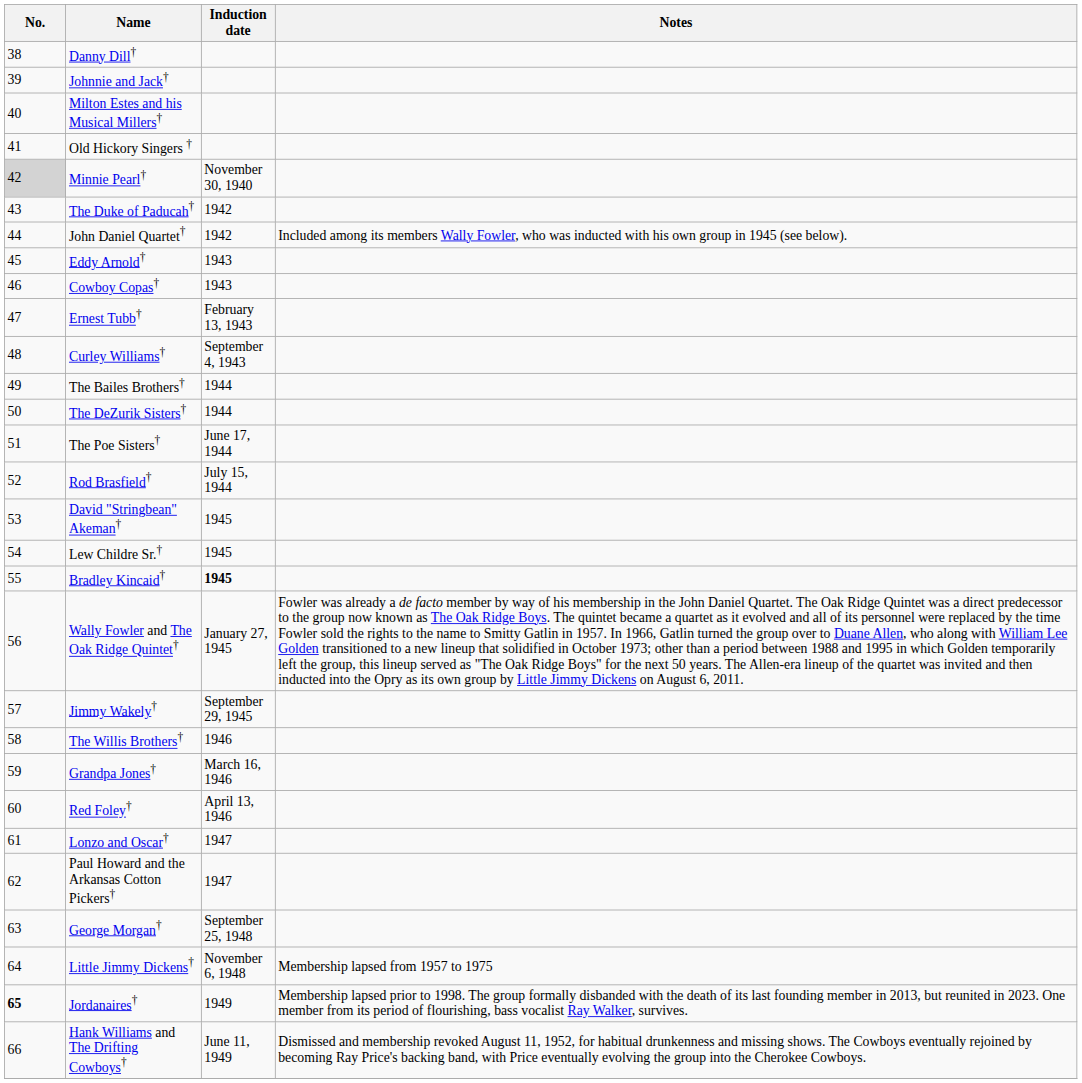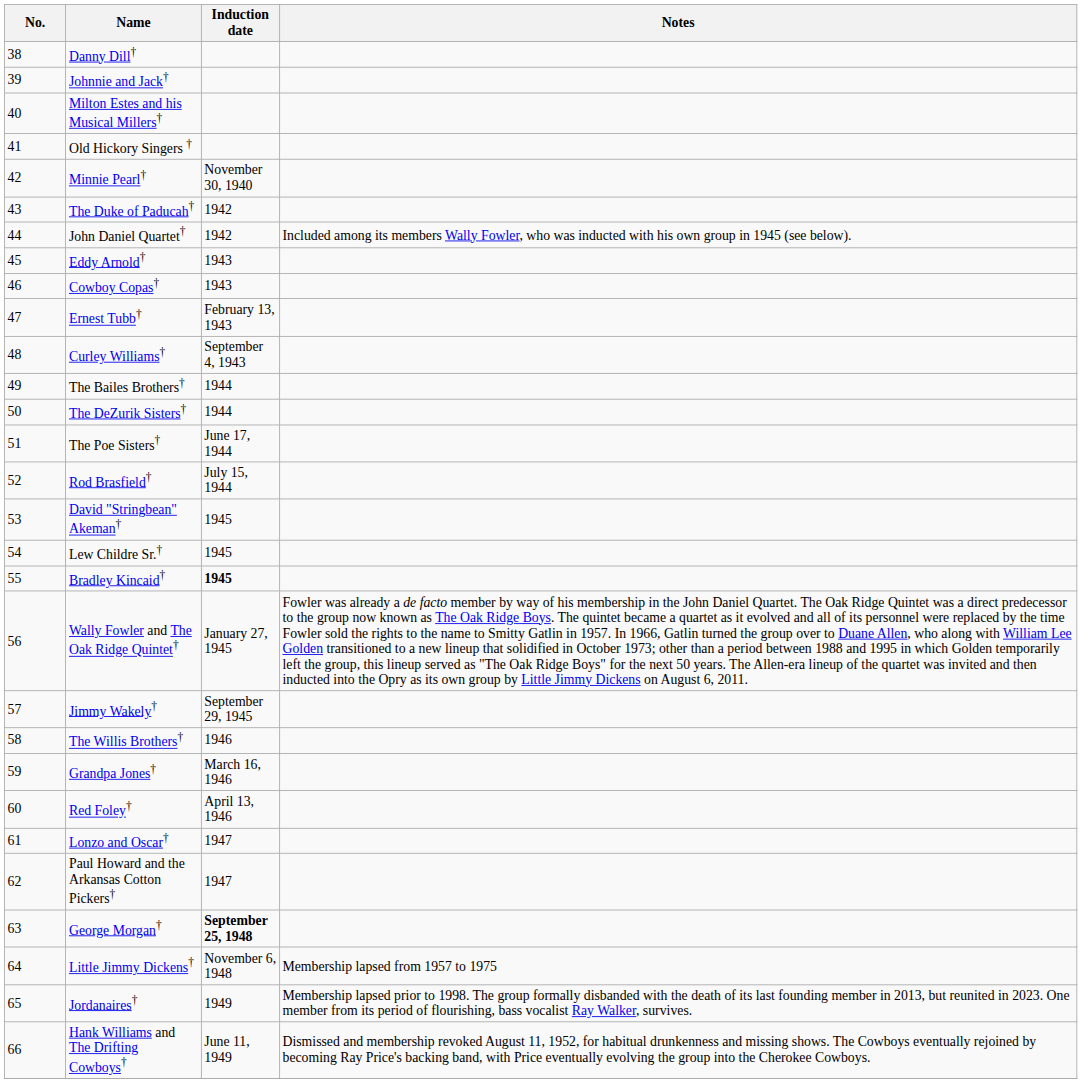(14, 178) lightgrey background -> (14, 178) no background
(234, 928) normal -> (236, 928) bold
(14, 1003) bold -> (14, 1003) normal
